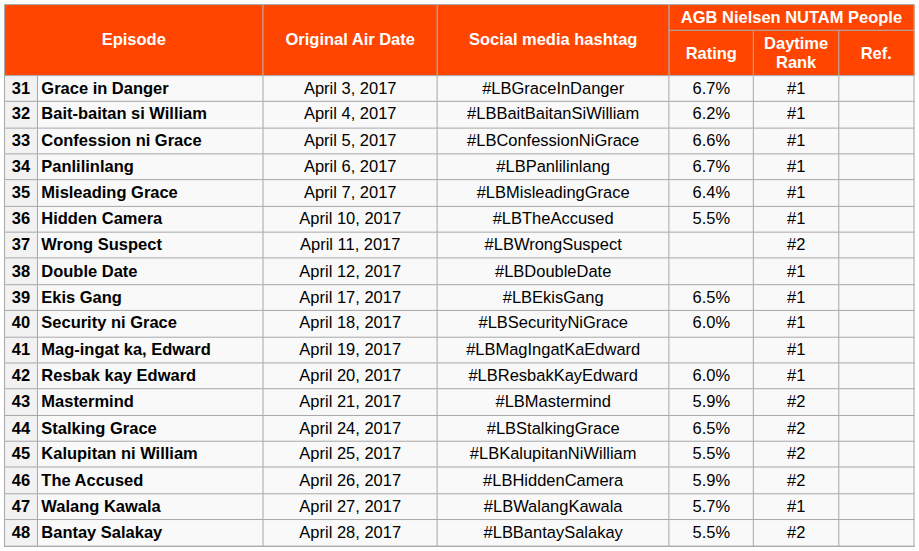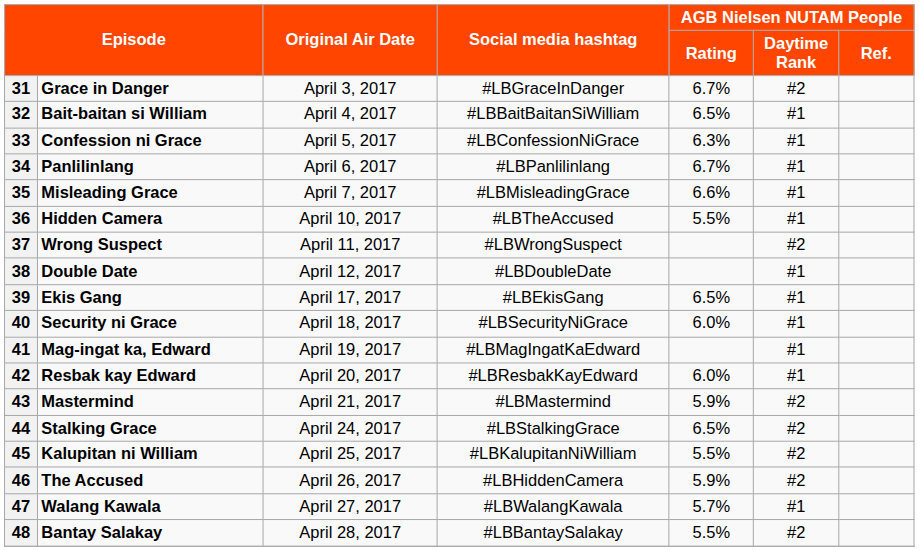(796, 88) #1 -> (796, 88) #2
(711, 114) 6.2% -> (711, 114) 6.5%
(711, 140) 6.6% -> (711, 140) 6.3%
(711, 192) 6.4% -> (711, 192) 6.6%
